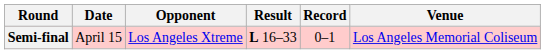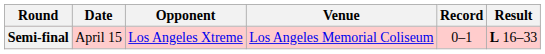columns swapped: (273, 15) <-> (445, 15)
